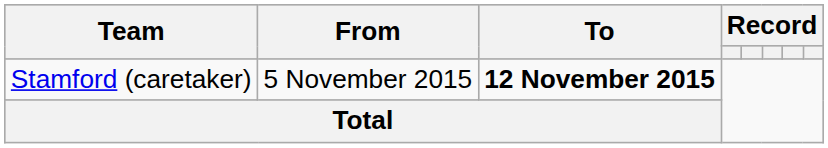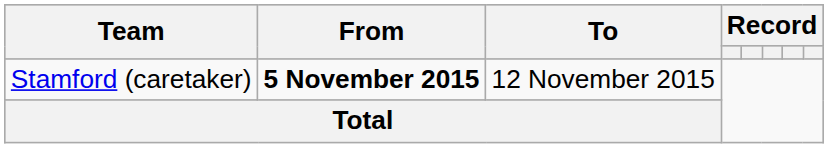(368, 79) normal -> (372, 79) bold
(599, 79) bold -> (603, 79) normal
